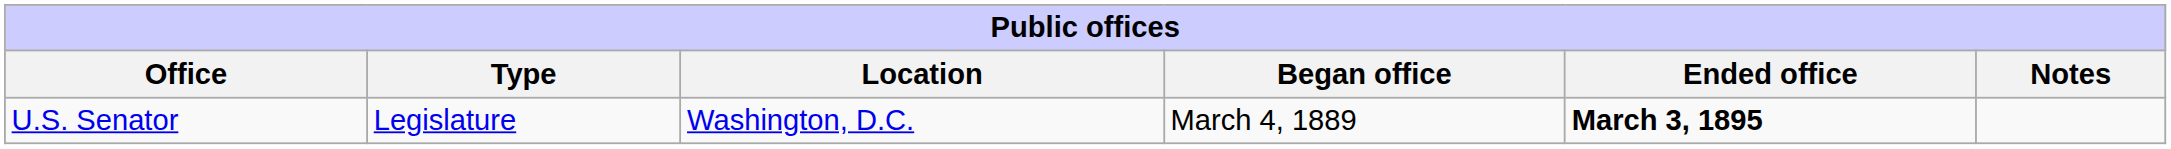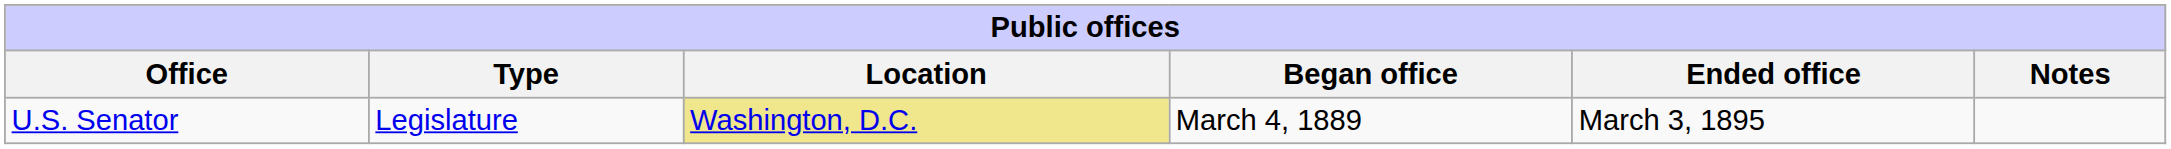(801, 119) no background -> (804, 119) khaki background
(1667, 119) bold -> (1672, 119) normal
